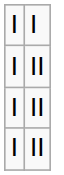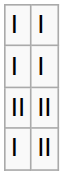(37, 66) II -> (41, 66) I
(14, 107) I -> (18, 107) II
